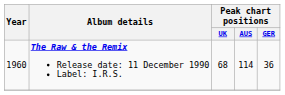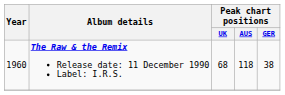(246, 65) 114 -> (246, 65) 118
(269, 65) 36 -> (269, 65) 38
